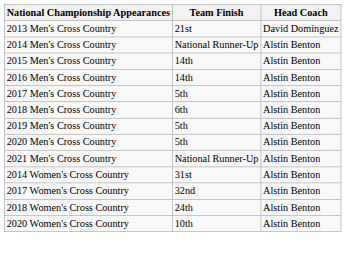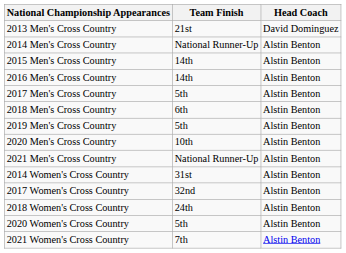(181, 142) 5th -> (184, 142) 10th
(184, 223) 10th -> (181, 223) 5th
+ row: (68, 239)
